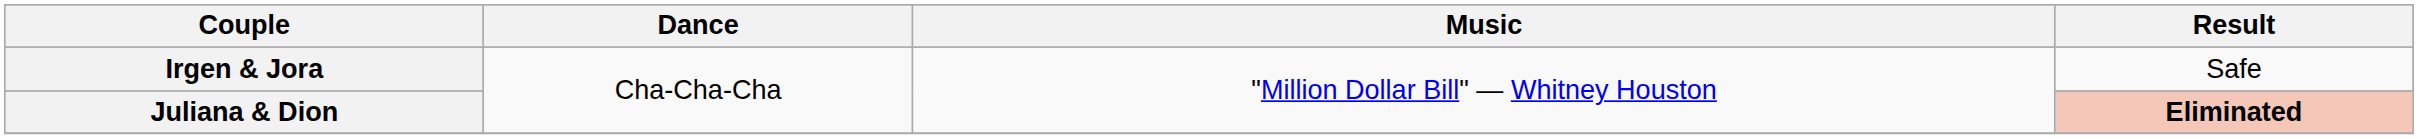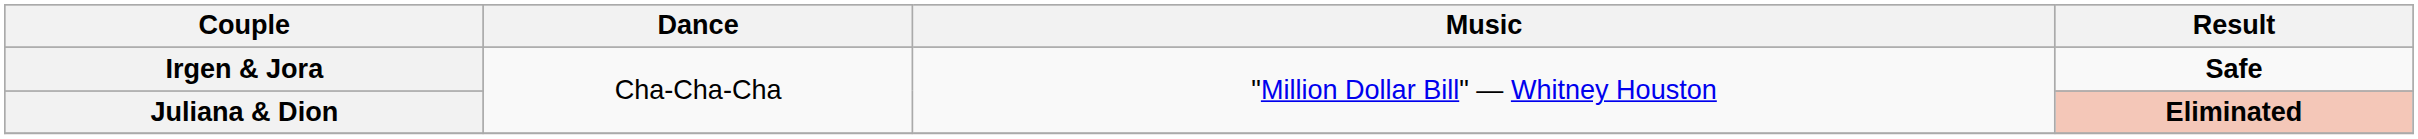(2234, 68) normal -> (2234, 68) bold
